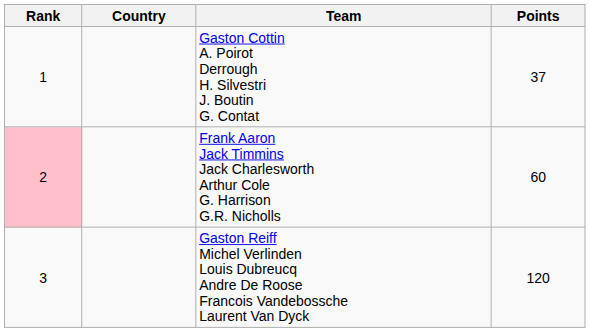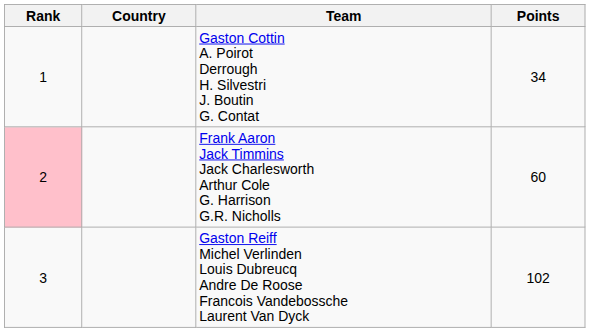(538, 77) 37 -> (538, 77) 34
(538, 278) 120 -> (538, 278) 102
